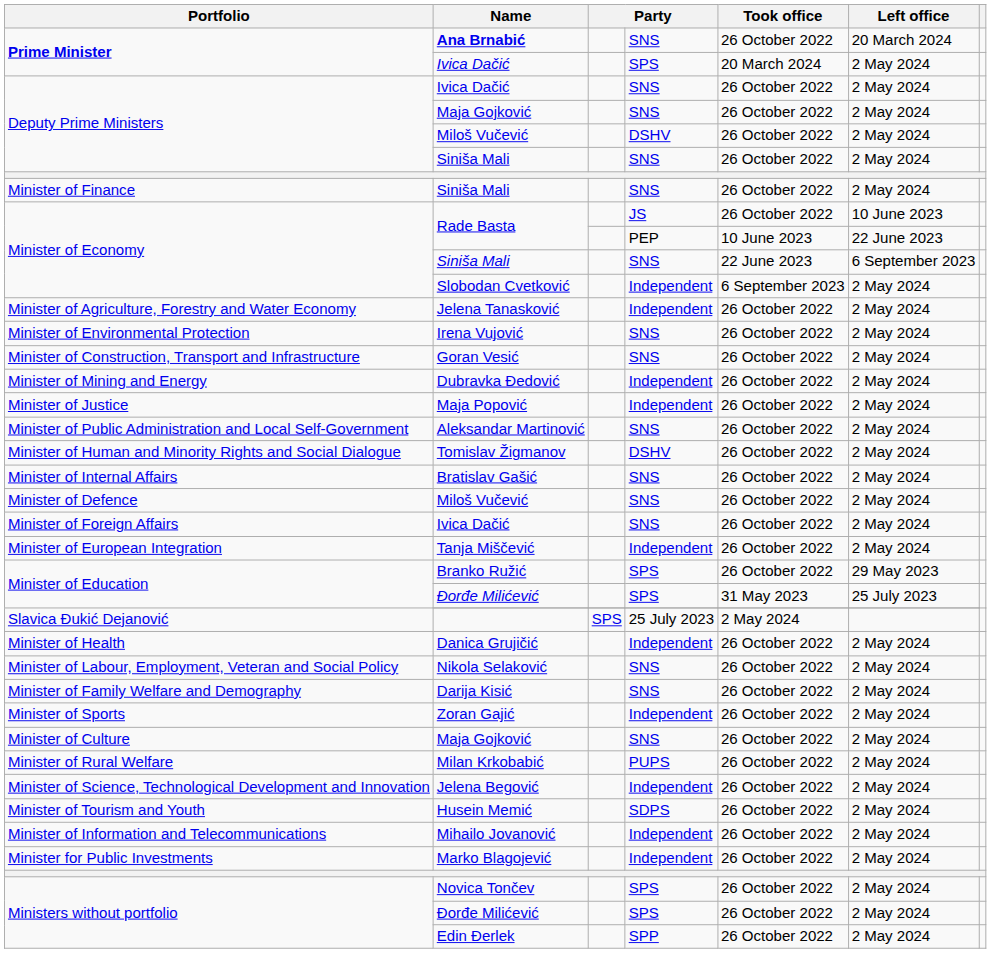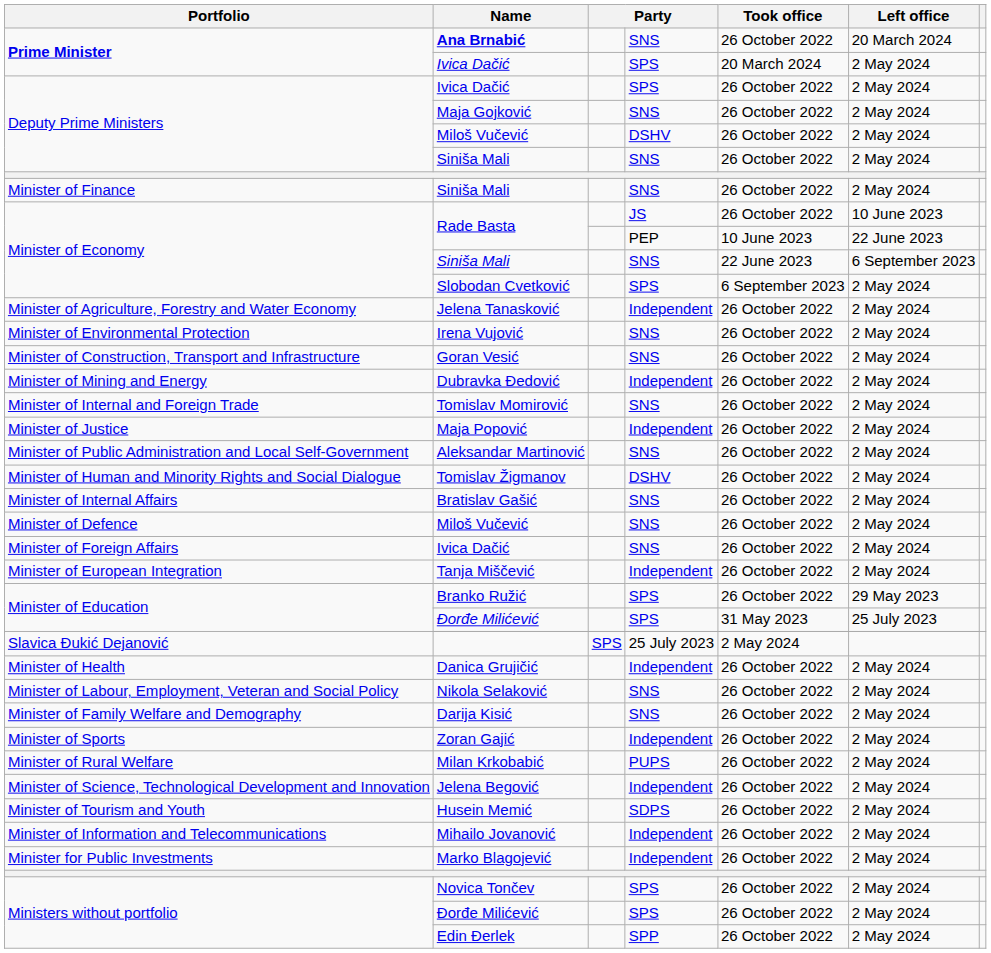(644, 87) SNS -> (644, 87) SPS
(671, 285) Independent -> (644, 285) SPS
+ row: (133, 404)
- row: (69, 738)
